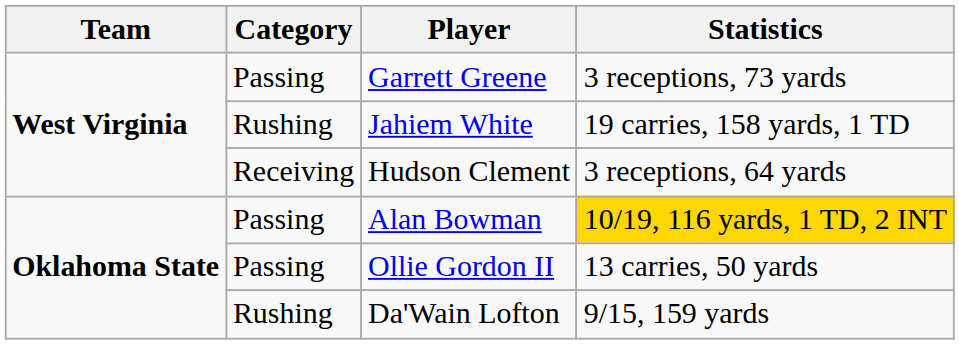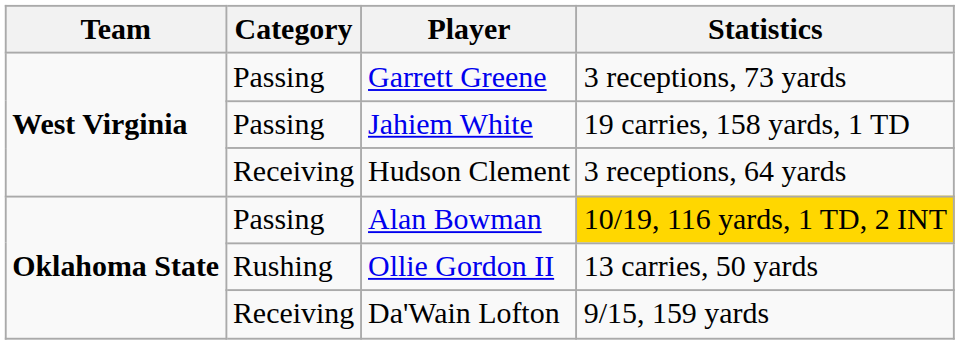(283, 124) Rushing -> (279, 124) Passing
(279, 266) Passing -> (283, 266) Rushing
(283, 313) Rushing -> (294, 313) Receiving
